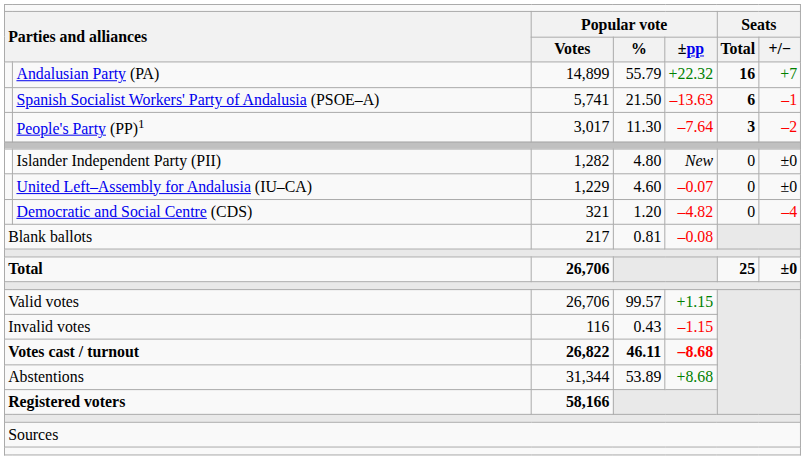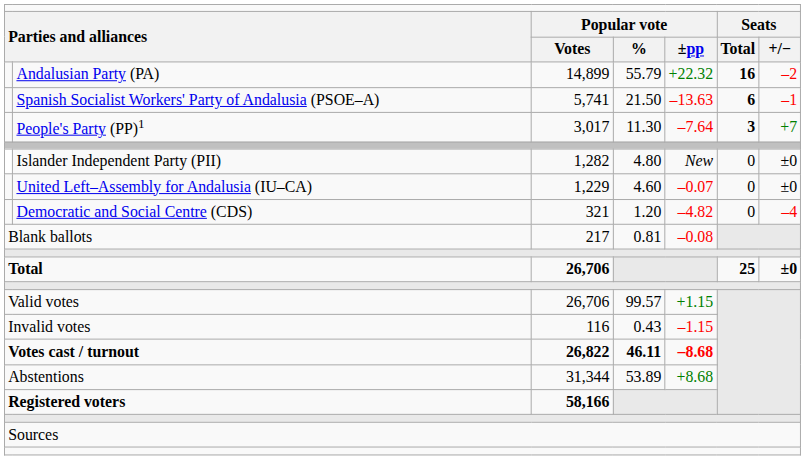(789, 74) +7 -> (789, 74) –2
(789, 126) –2 -> (789, 126) +7
